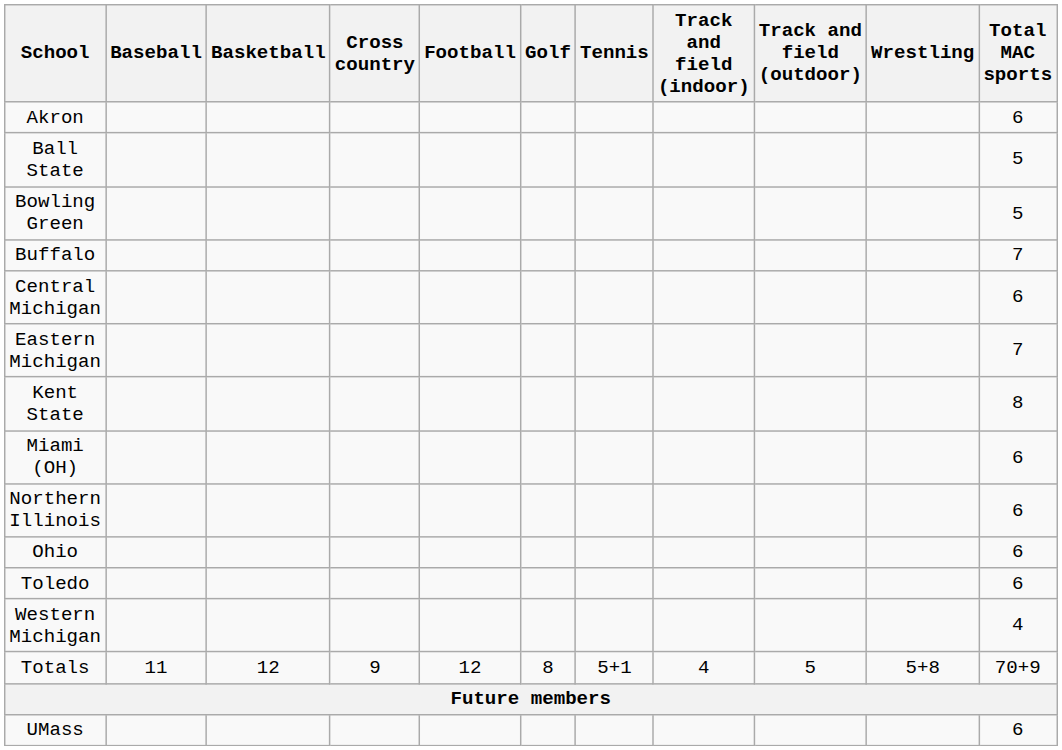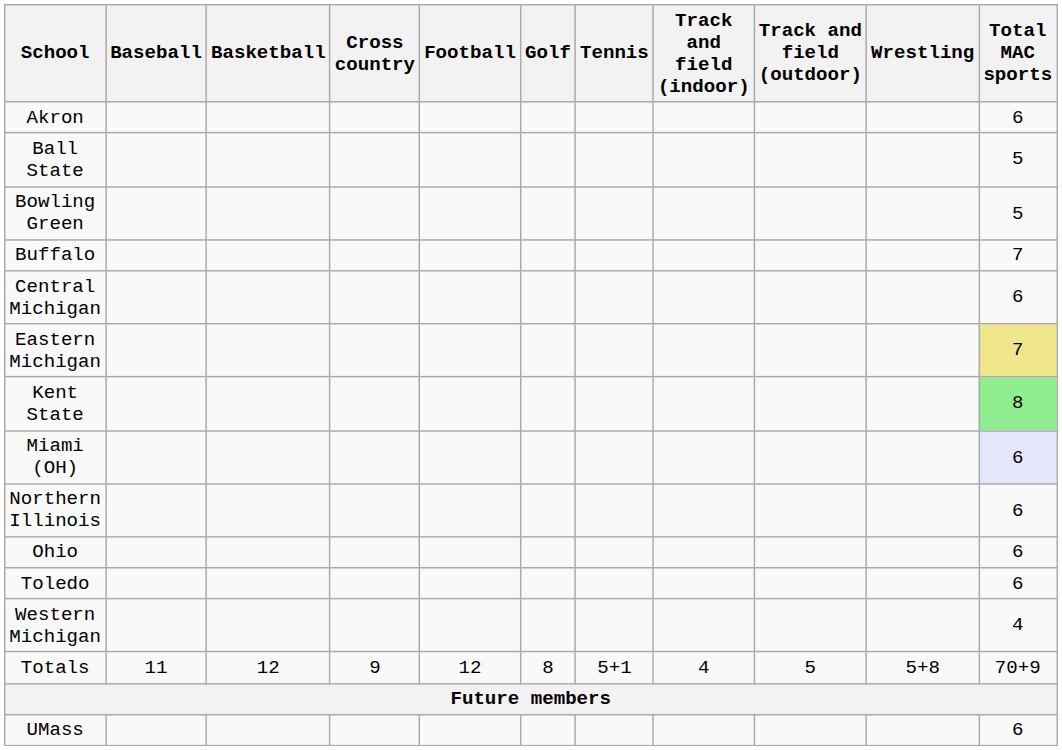(1018, 351) no background -> (1018, 351) khaki background
(1018, 404) no background -> (1018, 404) lightgreen background
(1018, 457) no background -> (1018, 457) lavender background
